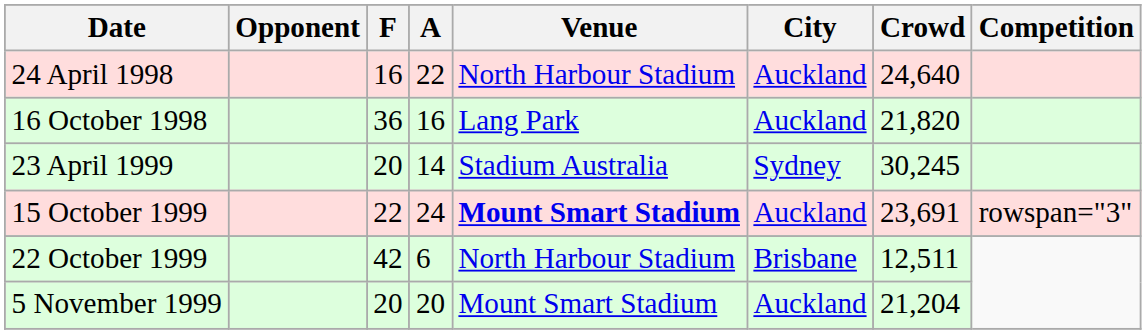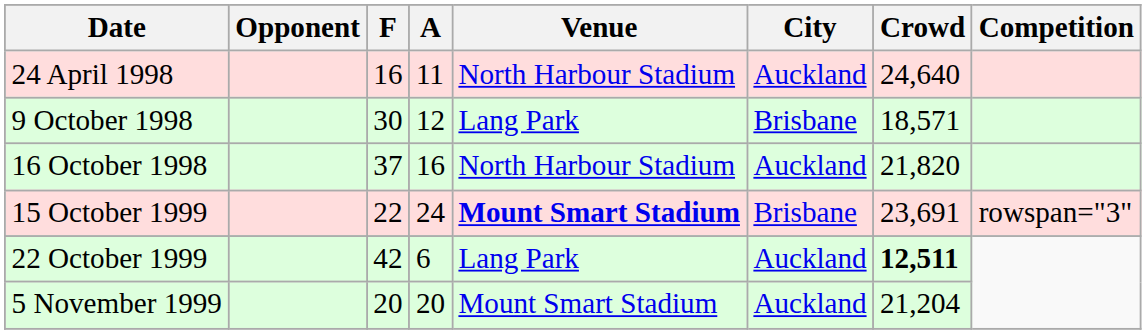(430, 73) 22 -> (430, 73) 11
+ row: (102, 119)
(388, 119) 36 -> (388, 166) 37
(519, 119) Lang Park -> (597, 166) North Harbour Stadium
- row: (93, 166)
(810, 212) Auckland -> (805, 212) Brisbane
(597, 258) North Harbour Stadium -> (519, 258) Lang Park
(805, 258) Brisbane -> (810, 258) Auckland
(920, 258) normal -> (919, 258) bold
